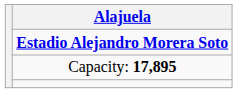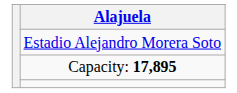(122, 42) bold -> (122, 42) normal
